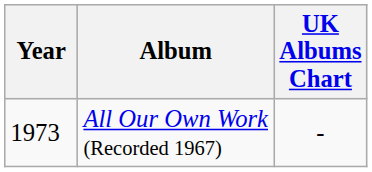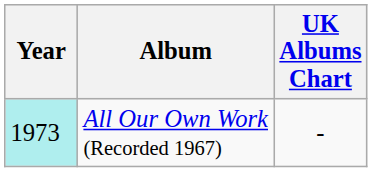(35, 132) no background -> (35, 132) paleturquoise background
